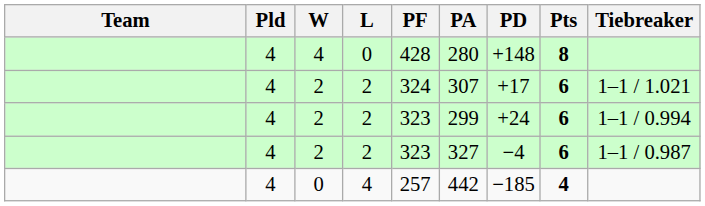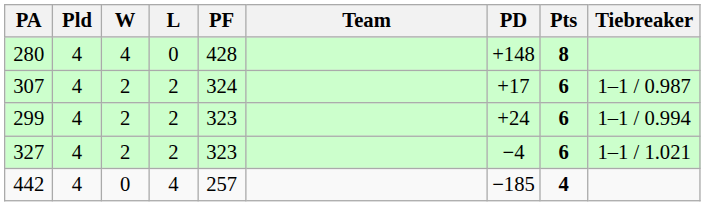columns swapped: (125, 20) <-> (463, 20)
(644, 86) 1–1 / 1.021 -> (644, 86) 1–1 / 0.987
(644, 151) 1–1 / 0.987 -> (644, 151) 1–1 / 1.021
